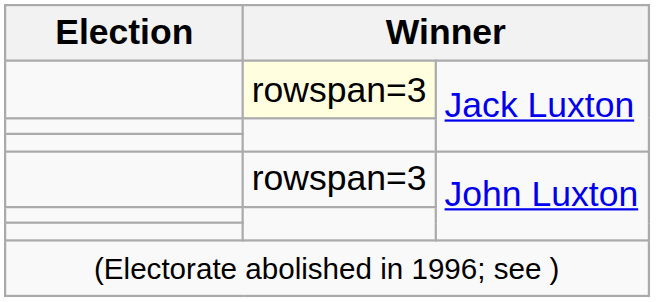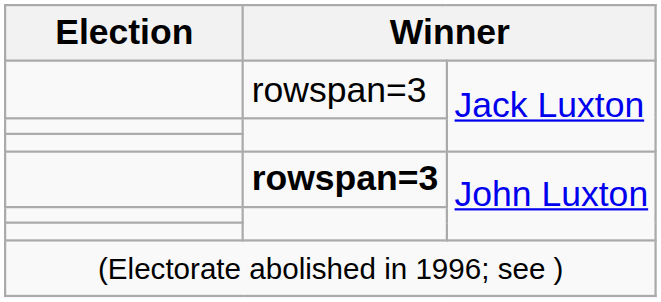(339, 88) lightyellow background -> (339, 88) no background
(339, 178) normal -> (345, 178) bold
